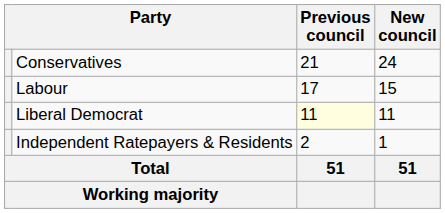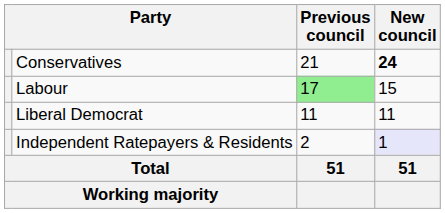(388, 62) normal -> (388, 62) bold
(310, 89) no background -> (310, 89) lightgreen background
(309, 115) lightyellow background -> (309, 115) no background
(383, 141) no background -> (383, 141) lavender background
